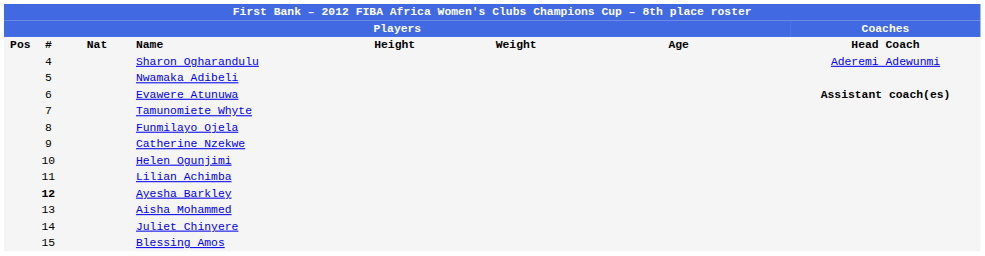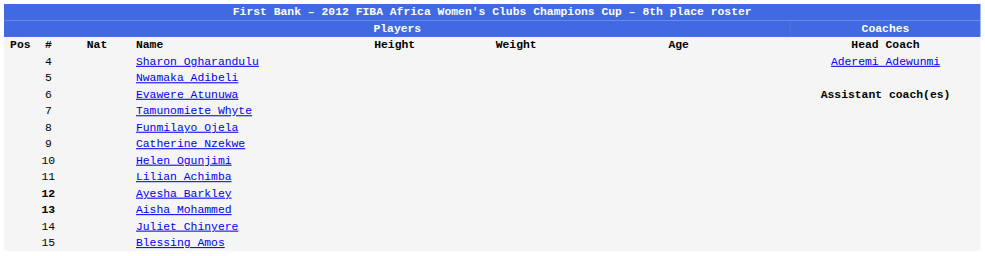(48, 210) normal -> (48, 210) bold
